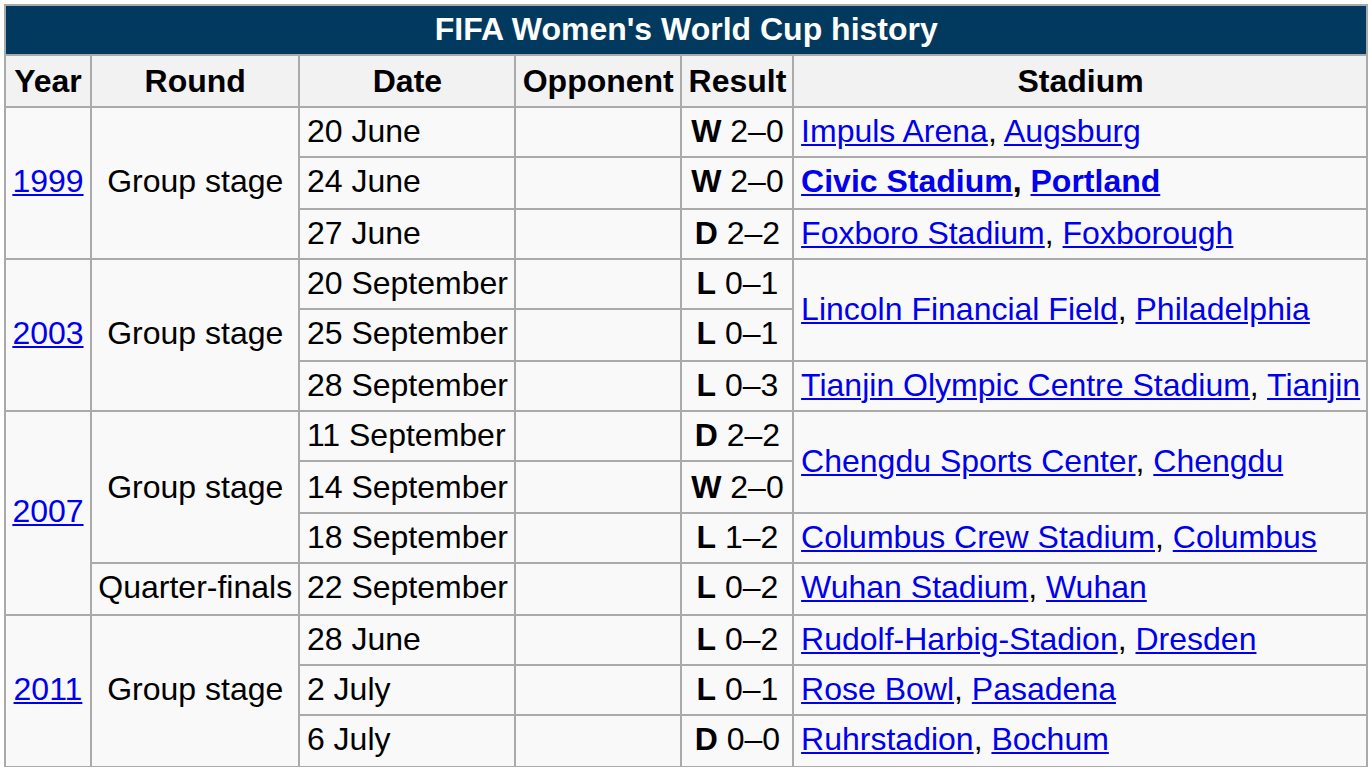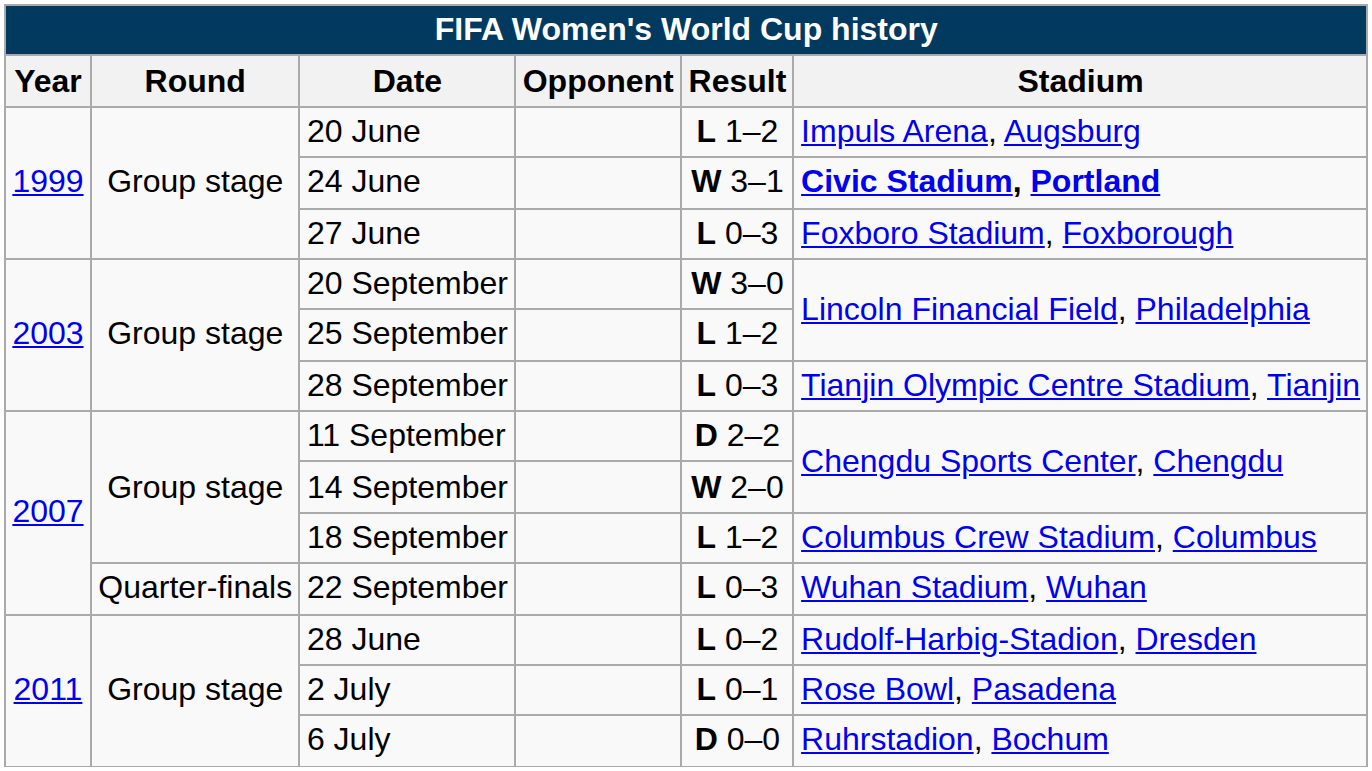(737, 131) W 2–0 -> (737, 131) L 1–2
(737, 182) W 2–0 -> (737, 182) W 3–1
(737, 232) D 2–2 -> (737, 232) L 0–3
(737, 283) L 0–1 -> (737, 283) W 3–0
(737, 334) L 0–1 -> (737, 334) L 1–2
(737, 588) L 0–2 -> (737, 588) L 0–3
